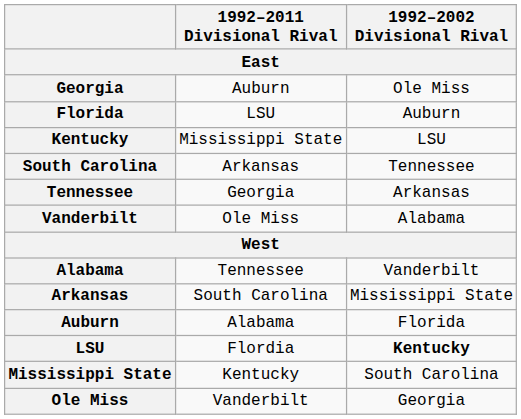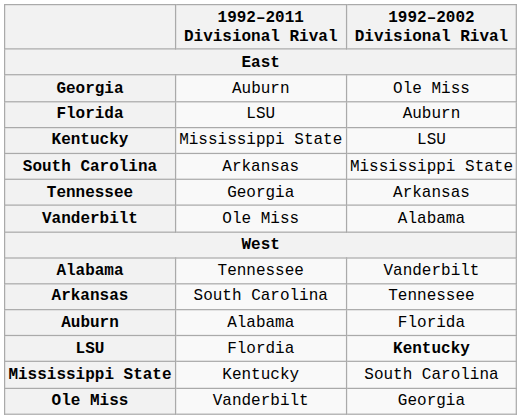(431, 166) Tennessee -> (431, 166) Mississippi State
(431, 297) Mississippi State -> (431, 297) Tennessee
